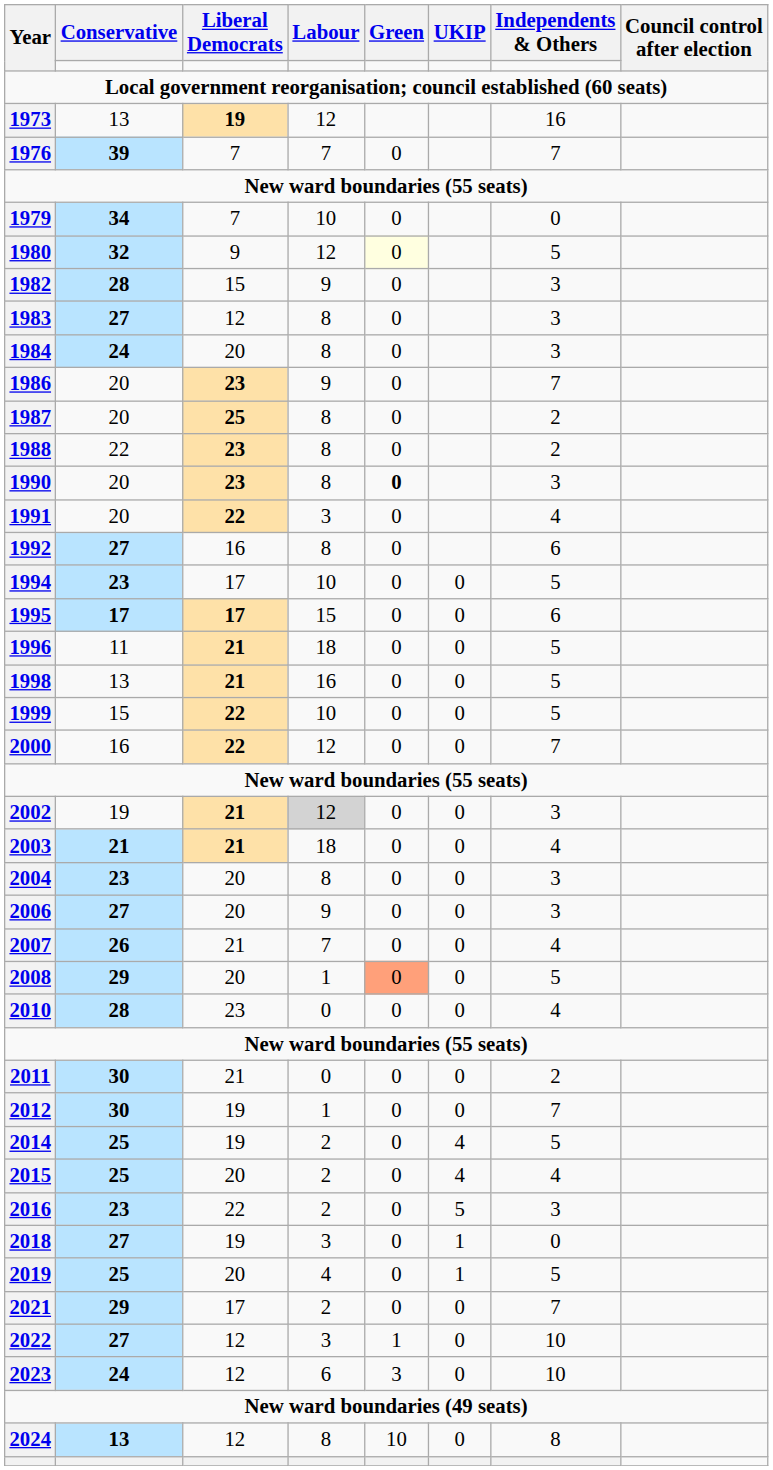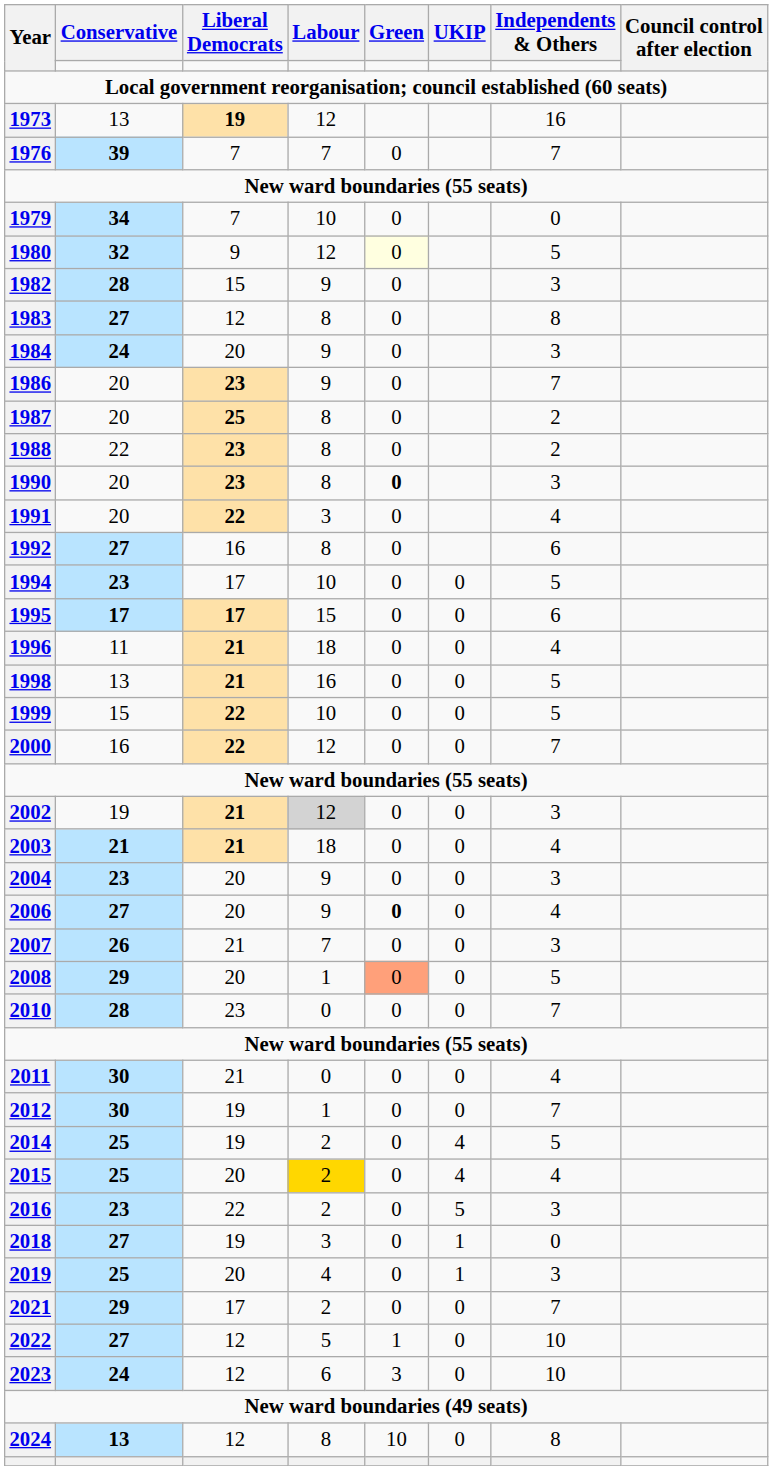(555, 317) 3 -> (555, 317) 8
(326, 350) 8 -> (326, 350) 9
(555, 647) 5 -> (555, 647) 4
(326, 878) 8 -> (326, 878) 9
(397, 911) normal -> (397, 911) bold
(555, 911) 3 -> (555, 911) 4
(555, 944) 4 -> (555, 944) 3
(555, 1010) 4 -> (555, 1010) 7
(555, 1076) 2 -> (555, 1076) 4
(326, 1175) no background -> (326, 1175) gold background
(555, 1274) 5 -> (555, 1274) 3
(326, 1340) 3 -> (326, 1340) 5
